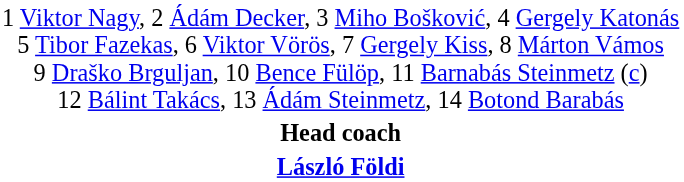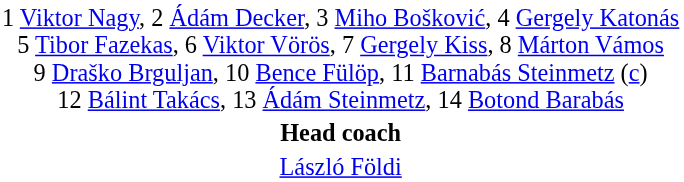(341, 166) bold -> (341, 166) normal
